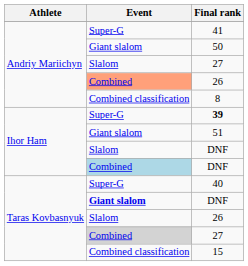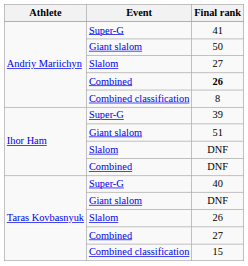(110, 81) lightsalmon background -> (110, 81) no background
(218, 81) normal -> (218, 81) bold
(218, 116) bold -> (218, 116) normal
(110, 167) lightblue background -> (110, 167) no background
(117, 201) bold -> (116, 201) normal
(110, 235) lightgrey background -> (110, 235) no background
